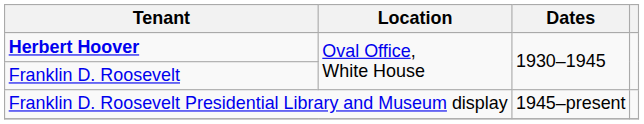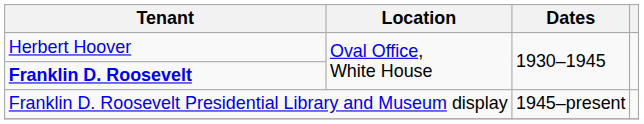(74, 47) bold -> (70, 47) normal
(94, 75) normal -> (100, 75) bold
